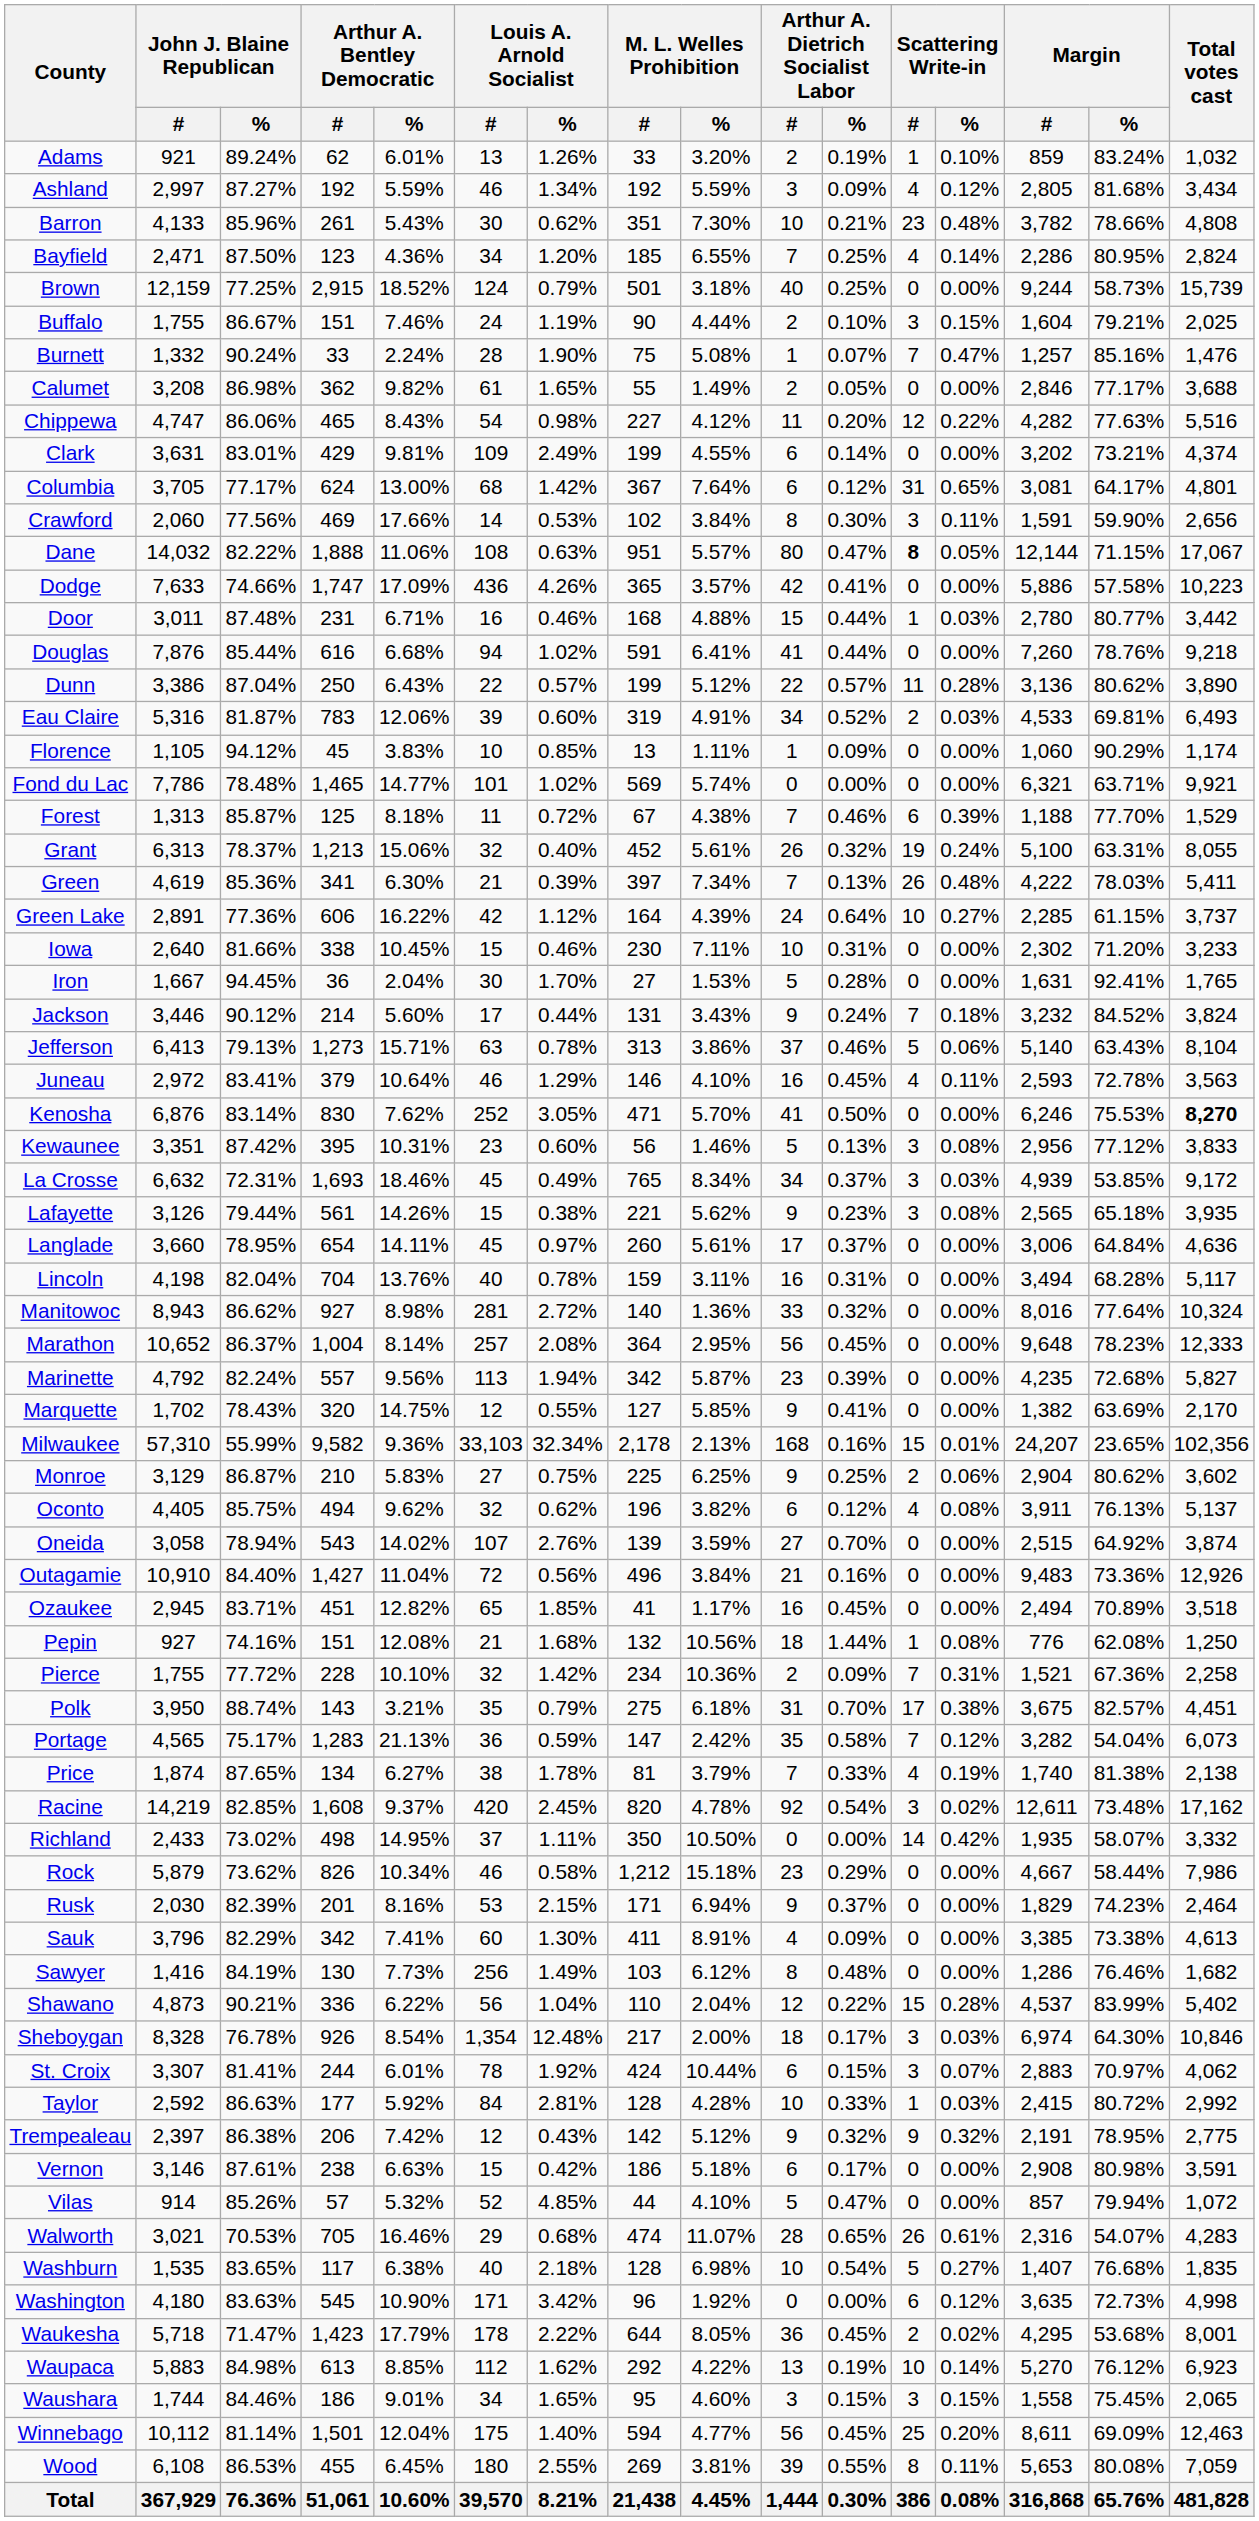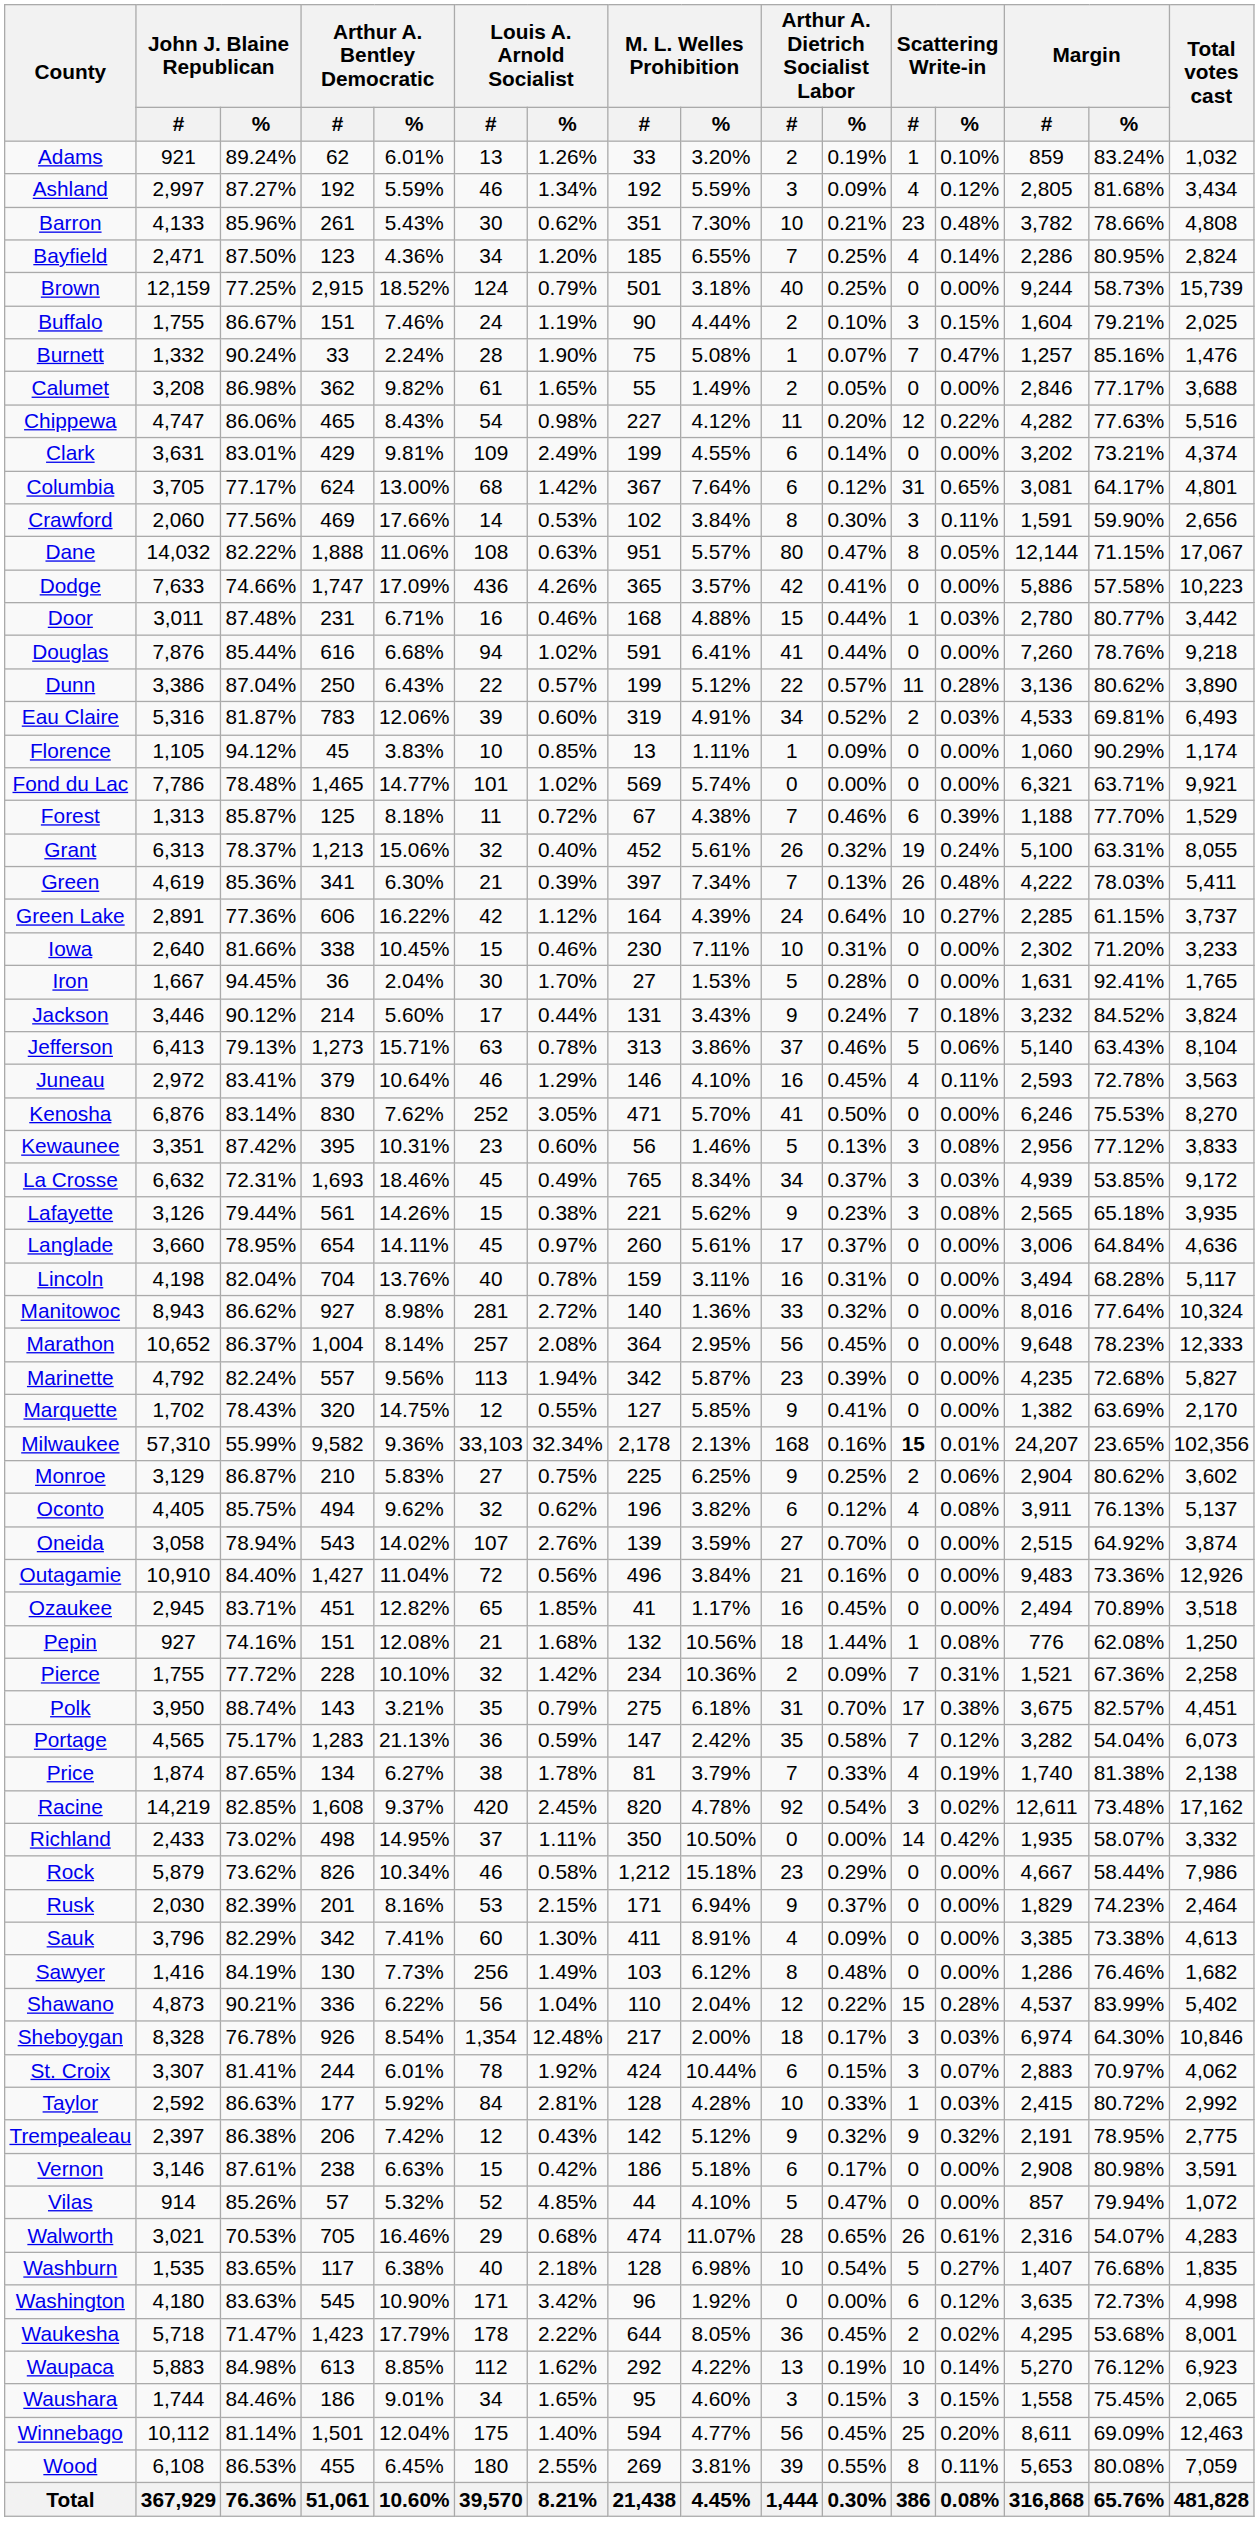(913, 553) bold -> (913, 553) normal
(1211, 1113) bold -> (1211, 1113) normal
(913, 1443) normal -> (913, 1443) bold
